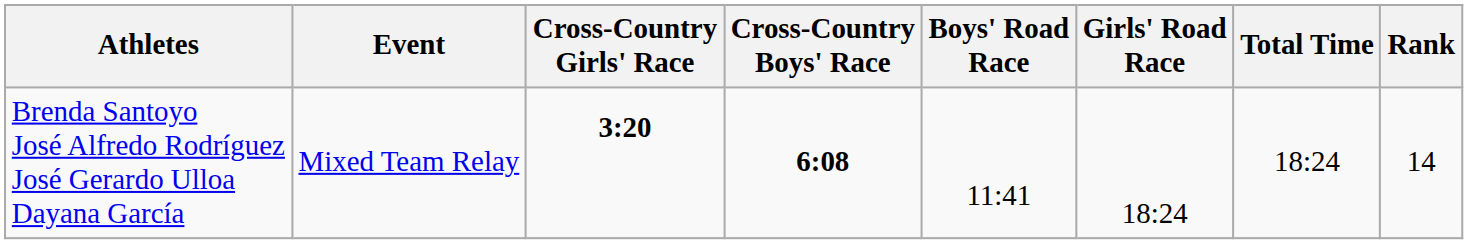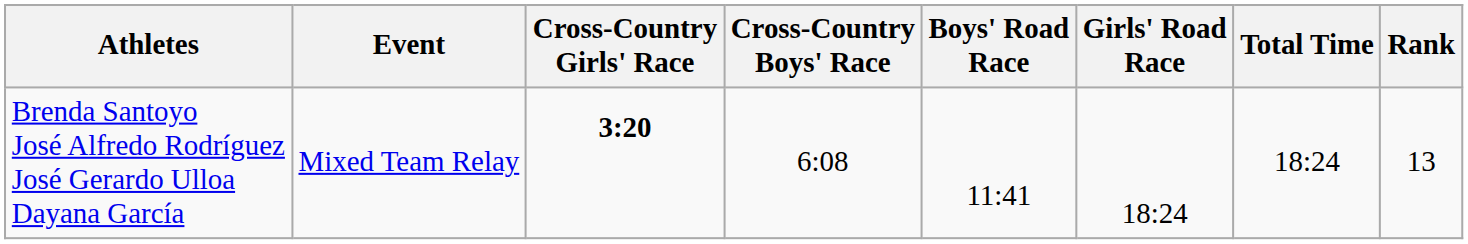(823, 161) bold -> (823, 161) normal
(1421, 161) 14 -> (1421, 161) 13
